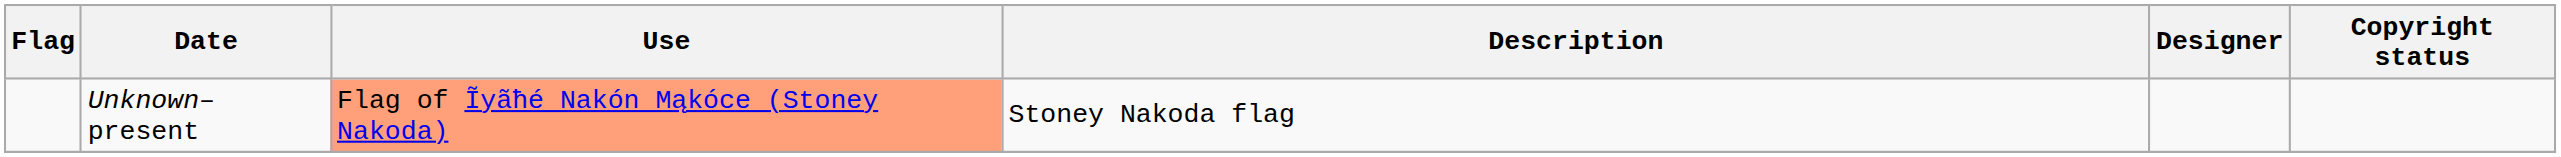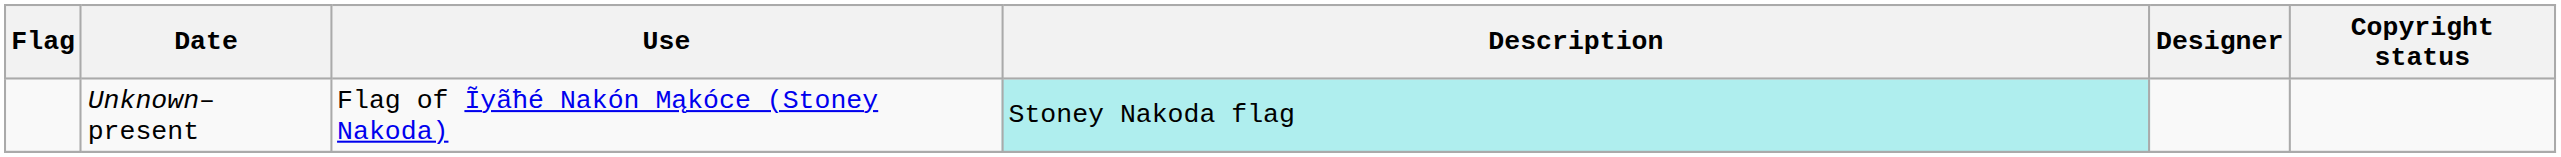(608, 116) lightsalmon background -> (608, 116) no background
(1152, 116) no background -> (1152, 116) paleturquoise background
